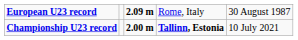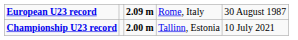(191, 27) bold -> (189, 27) normal
